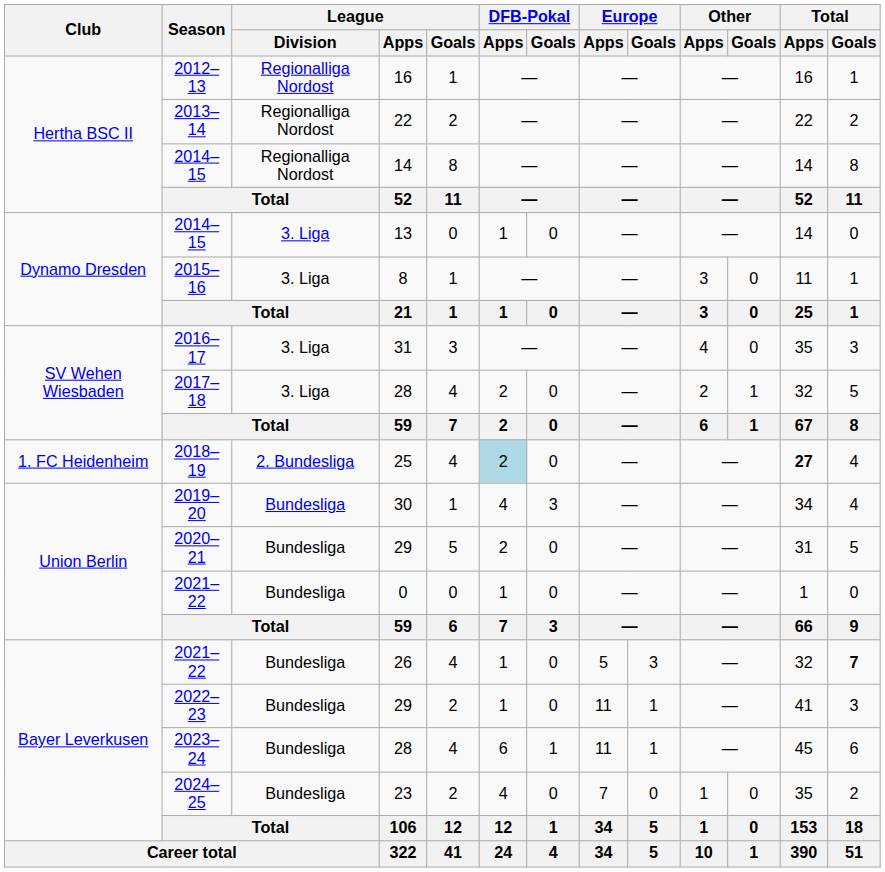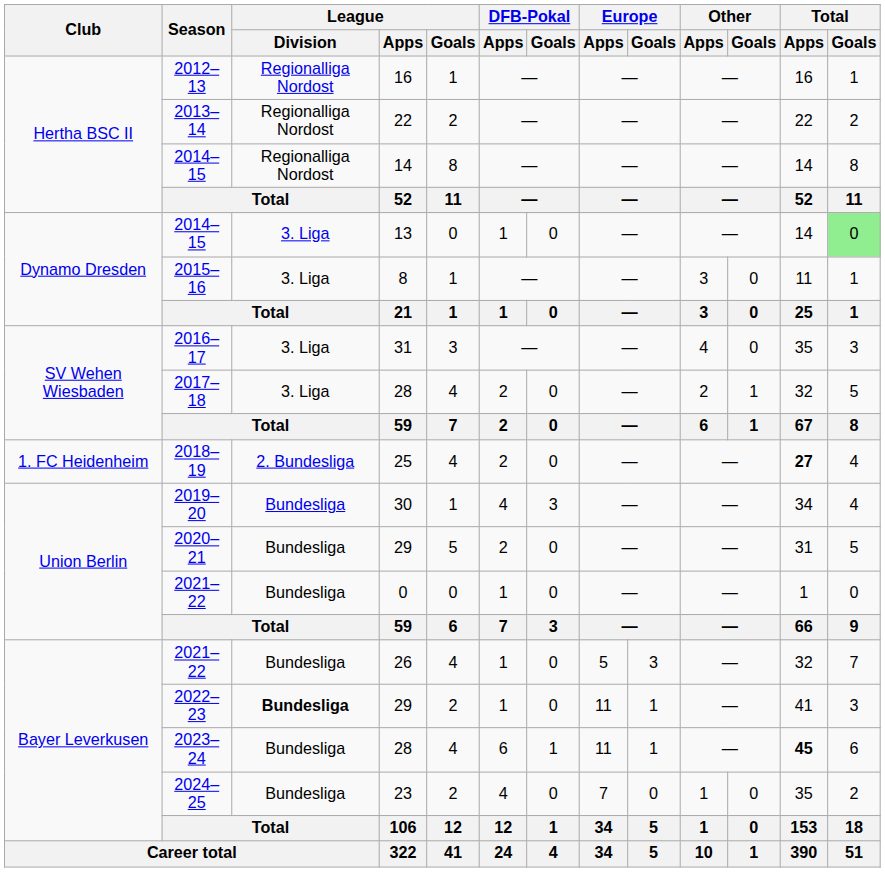(854, 234) no background -> (854, 234) lightgreen background
(503, 461) lightblue background -> (503, 461) no background
(854, 662) bold -> (854, 662) normal
(305, 705) normal -> (305, 705) bold
(804, 749) normal -> (804, 749) bold
